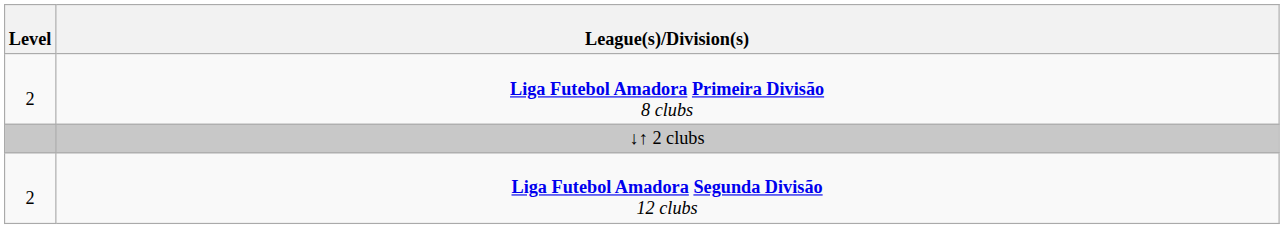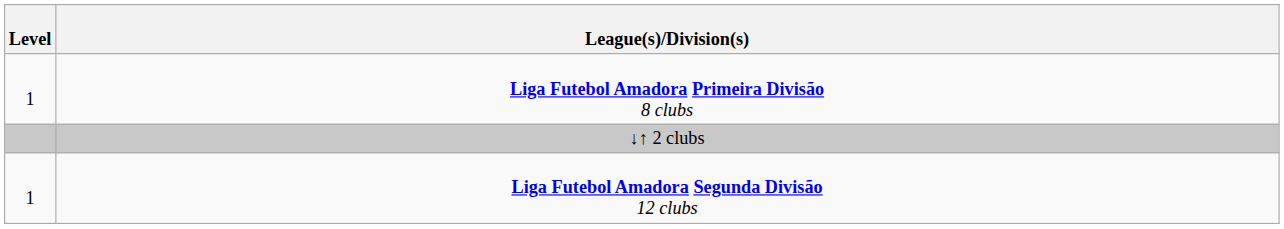(30, 99) 2 -> (30, 99) 1
(30, 198) 2 -> (30, 198) 1
